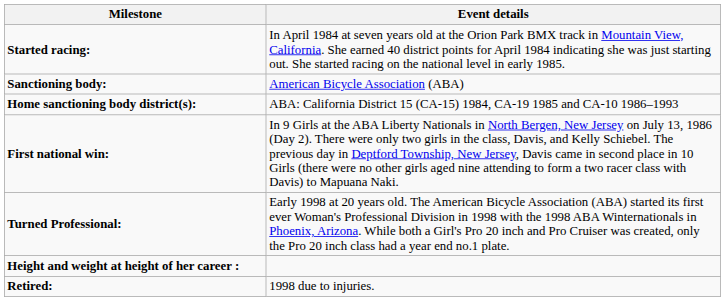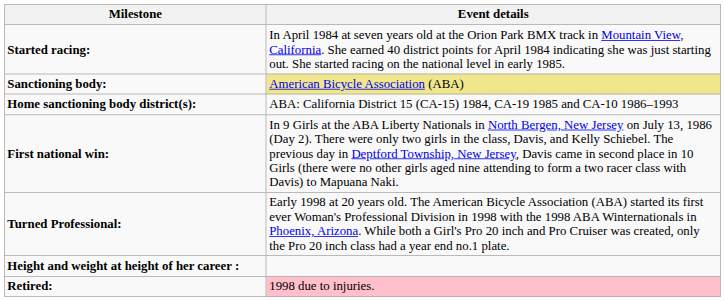(366, 84) no background -> (366, 84) khaki background
(322, 286) no background -> (322, 286) pink background
